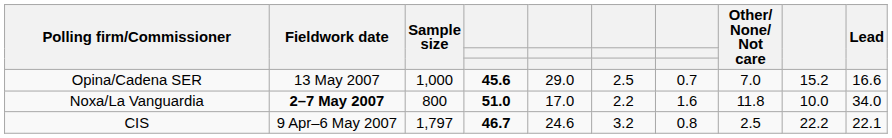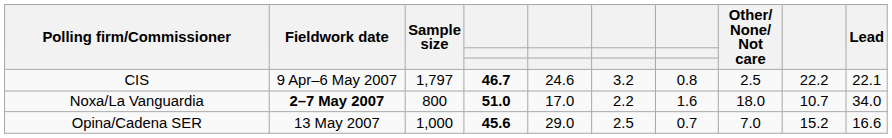rows swapped: (137, 80) <-> (137, 123)
(751, 102) 11.8 -> (751, 102) 18.0
(814, 102) 10.0 -> (814, 102) 10.7
